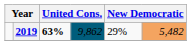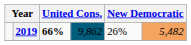(53, 31) 63% -> (53, 31) 66%
(117, 31) 29% -> (117, 31) 26%
